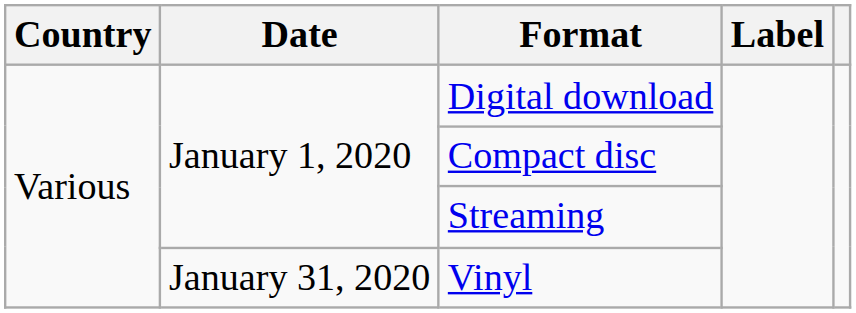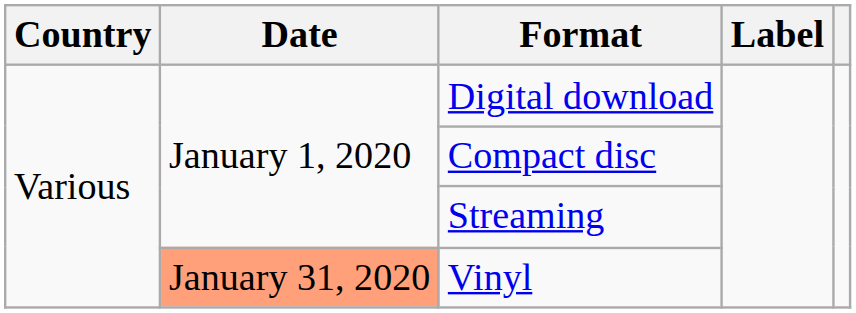(300, 276) no background -> (300, 276) lightsalmon background
